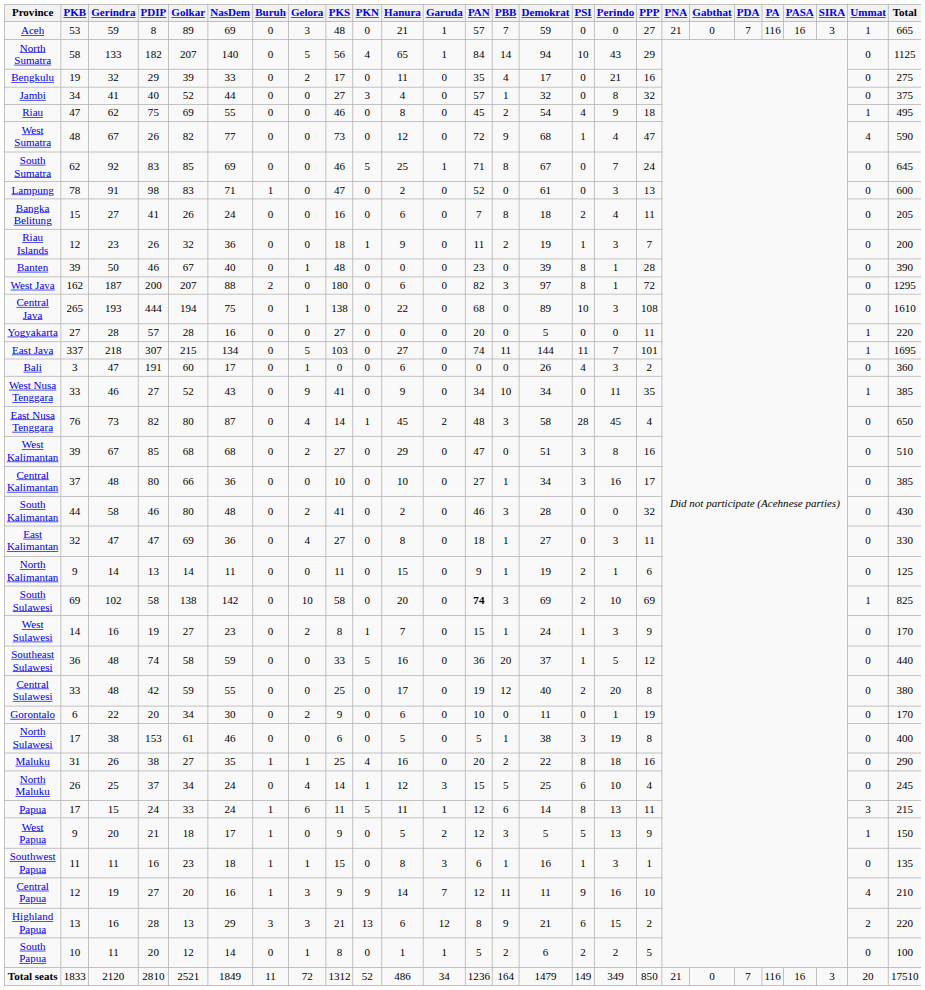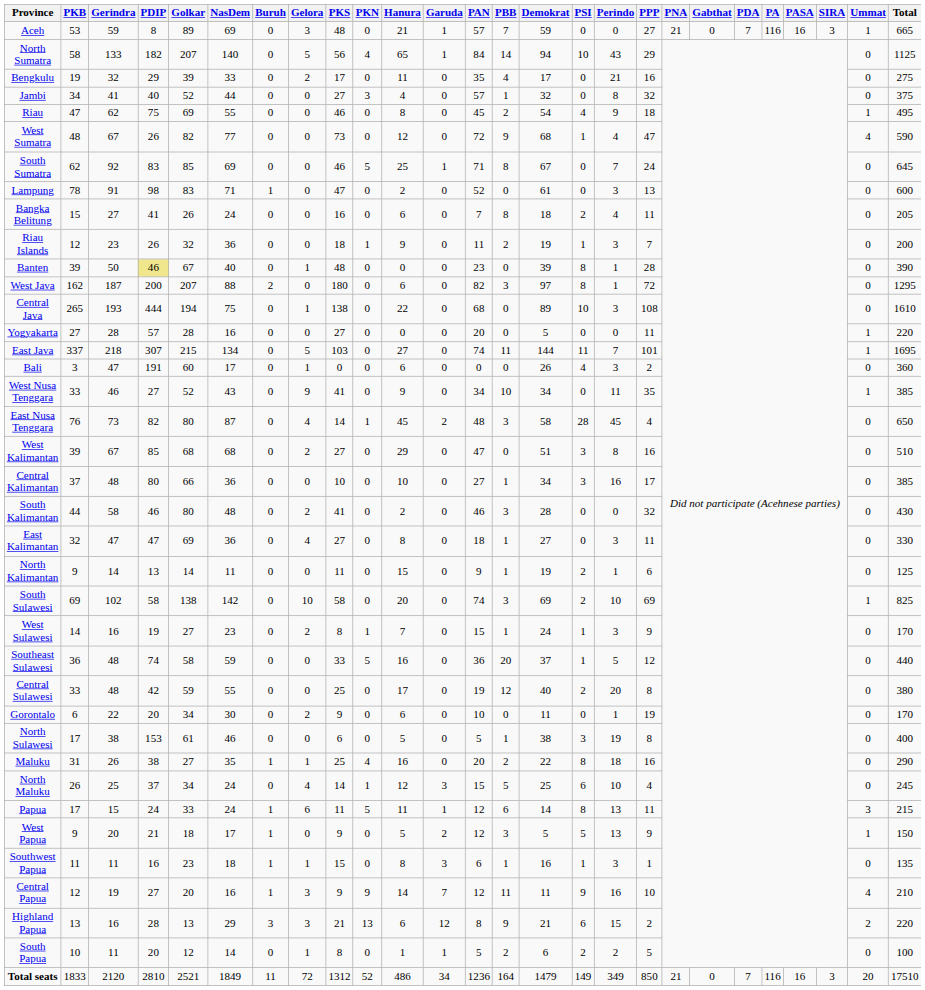(153, 267) no background -> (153, 267) khaki background
(479, 601) bold -> (479, 601) normal
